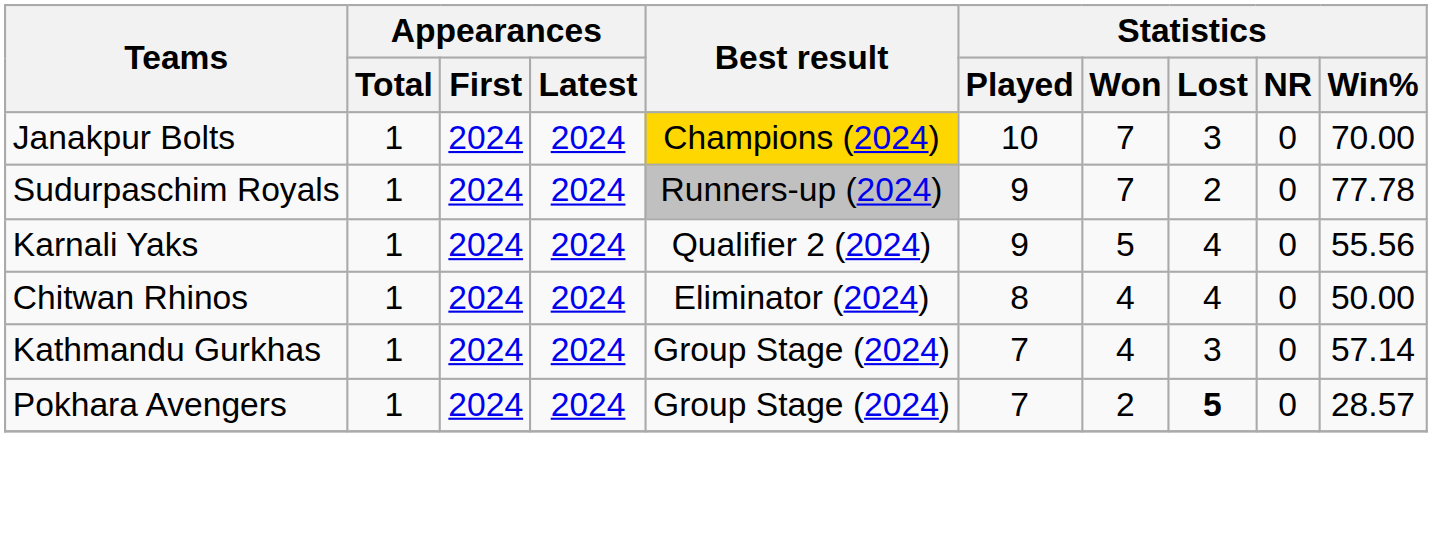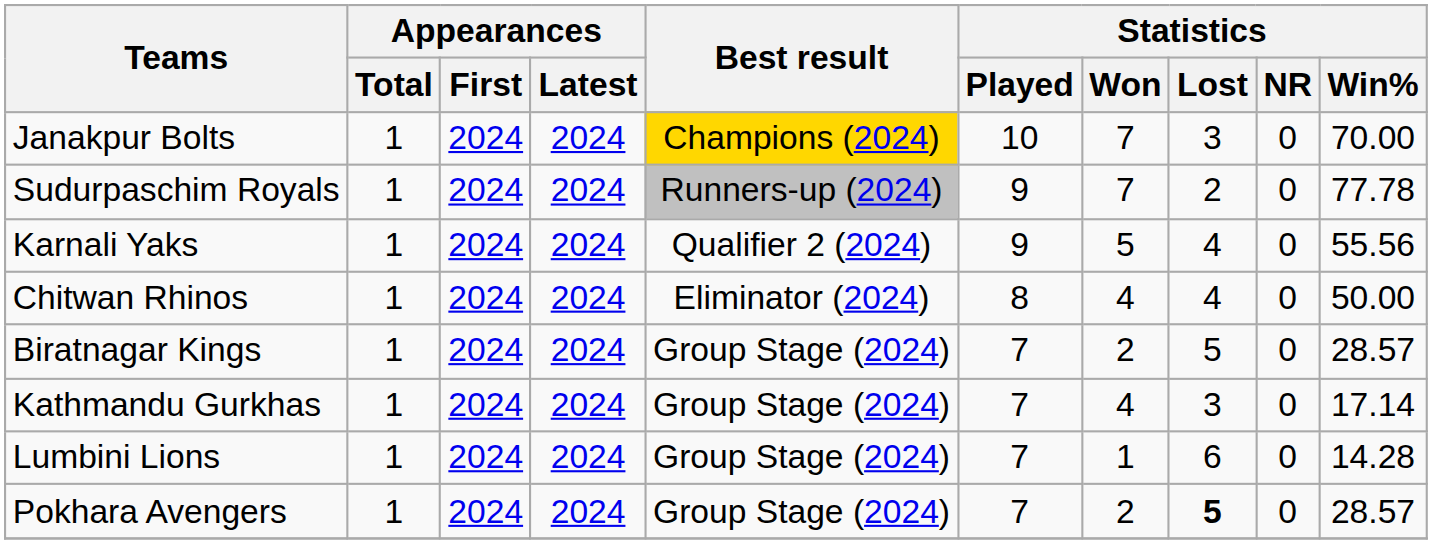+ row: (137, 350)
(1373, 350) 57.14 -> (1373, 404) 17.14
+ row: (116, 457)
